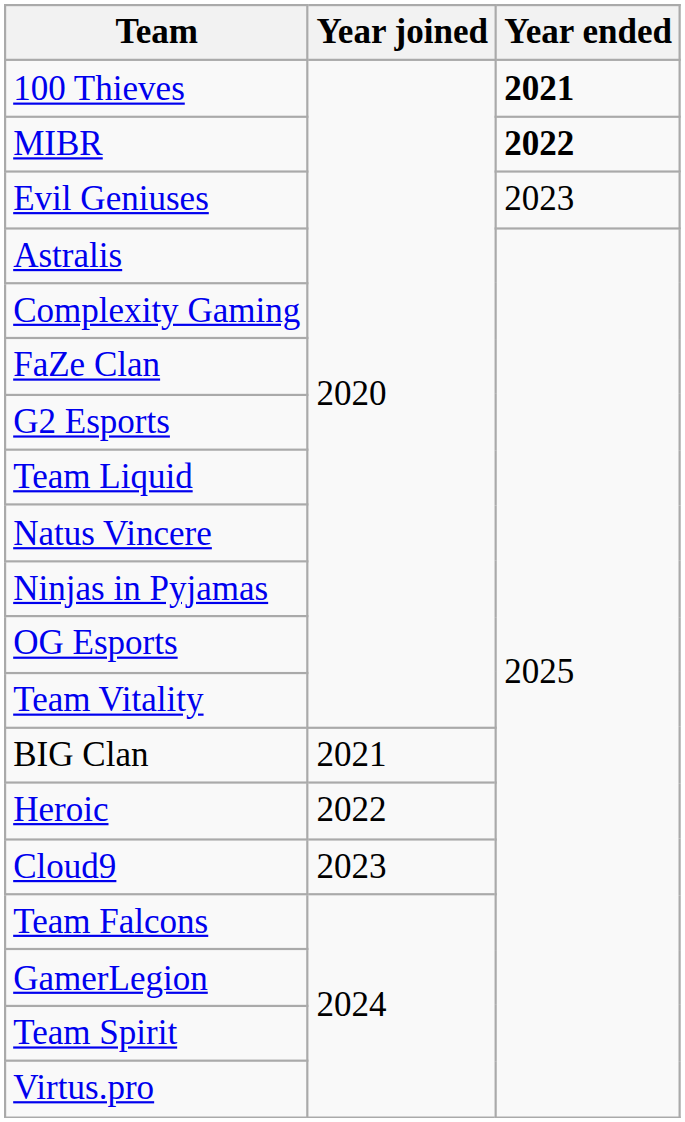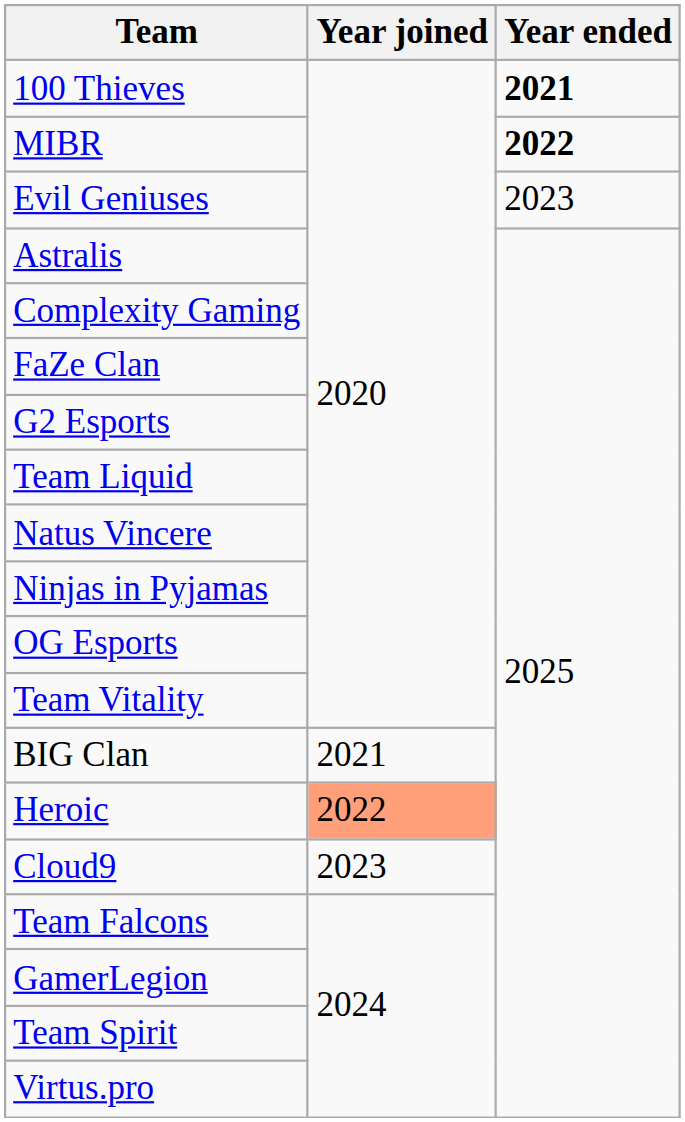(351, 810) no background -> (351, 810) lightsalmon background
